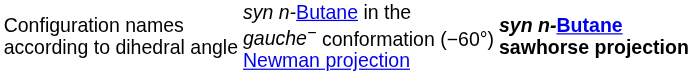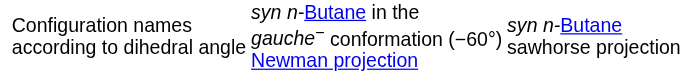(594, 37) bold -> (594, 37) normal
